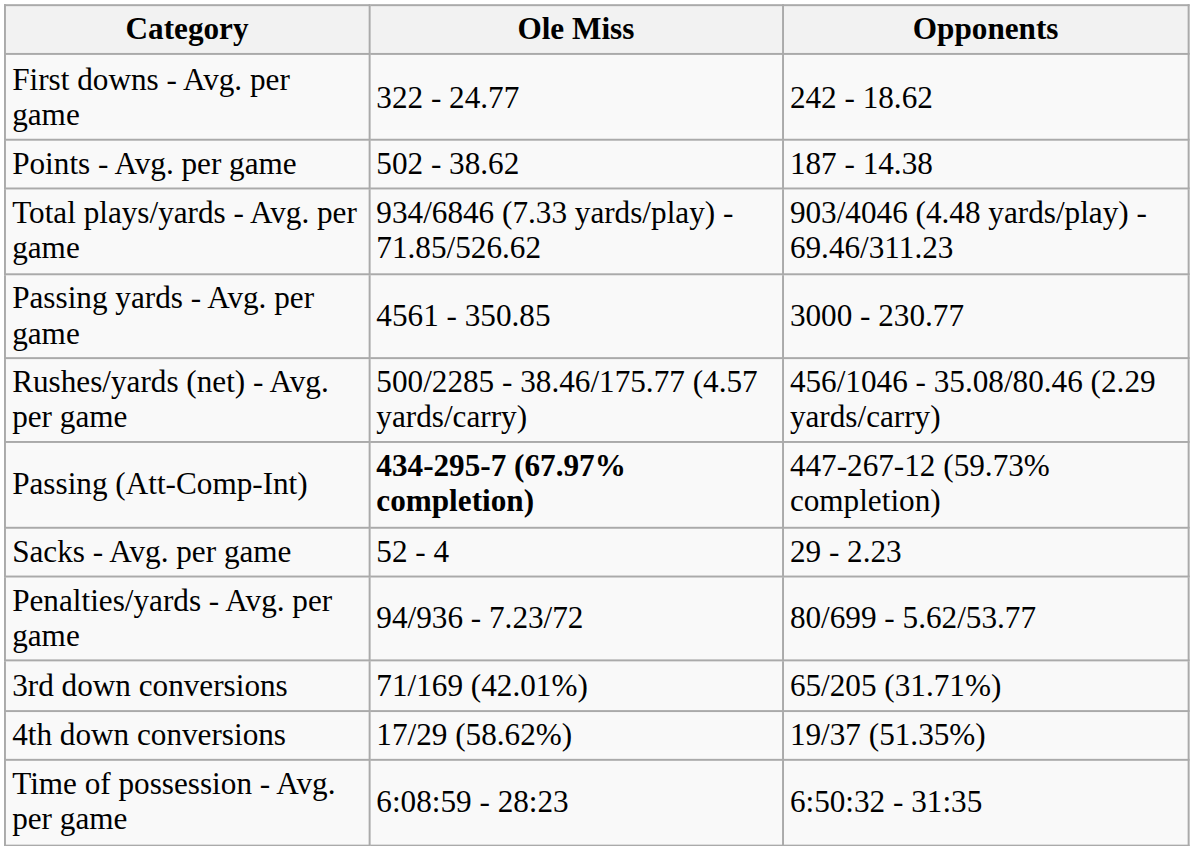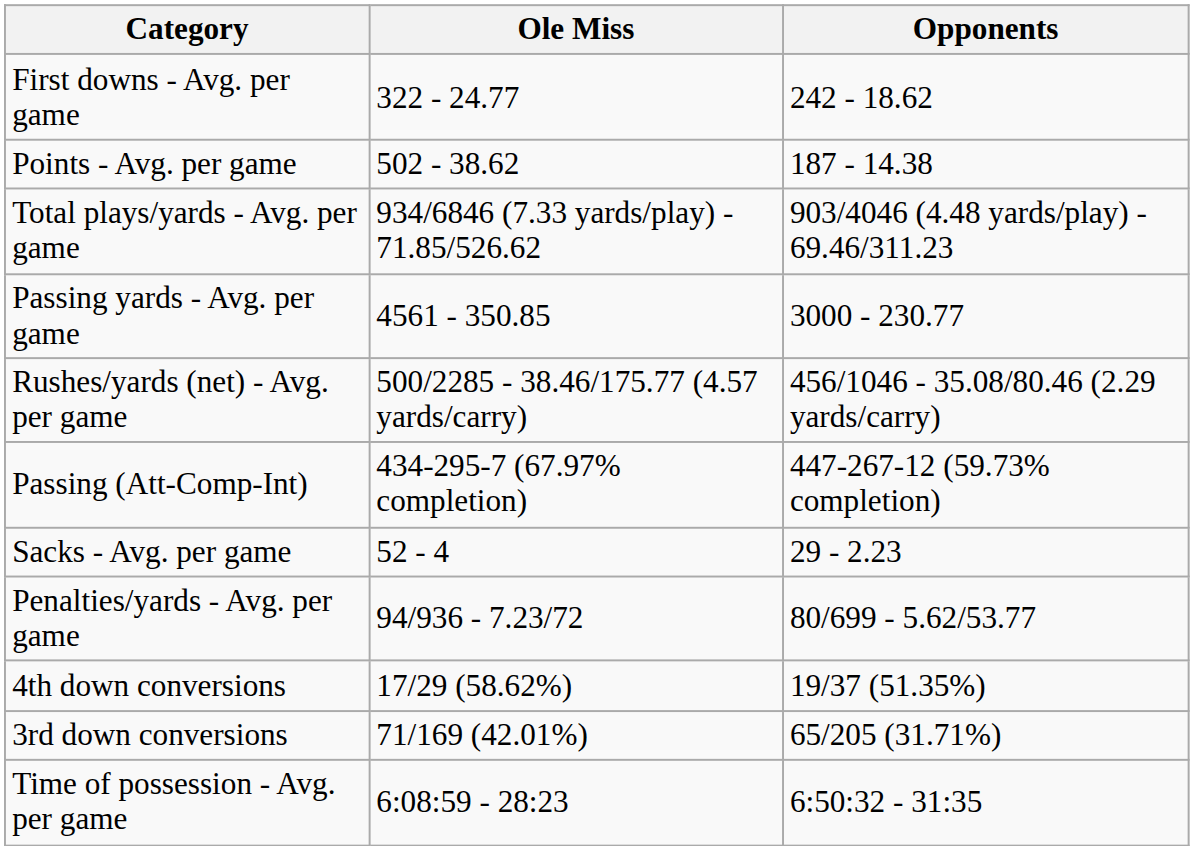(501, 484) bold -> (499, 484) normal
rows swapped: (150, 685) <-> (149, 734)
